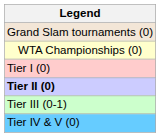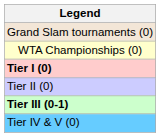(29, 68) normal -> (29, 68) bold
(31, 86) bold -> (30, 86) normal
(37, 104) normal -> (38, 104) bold
